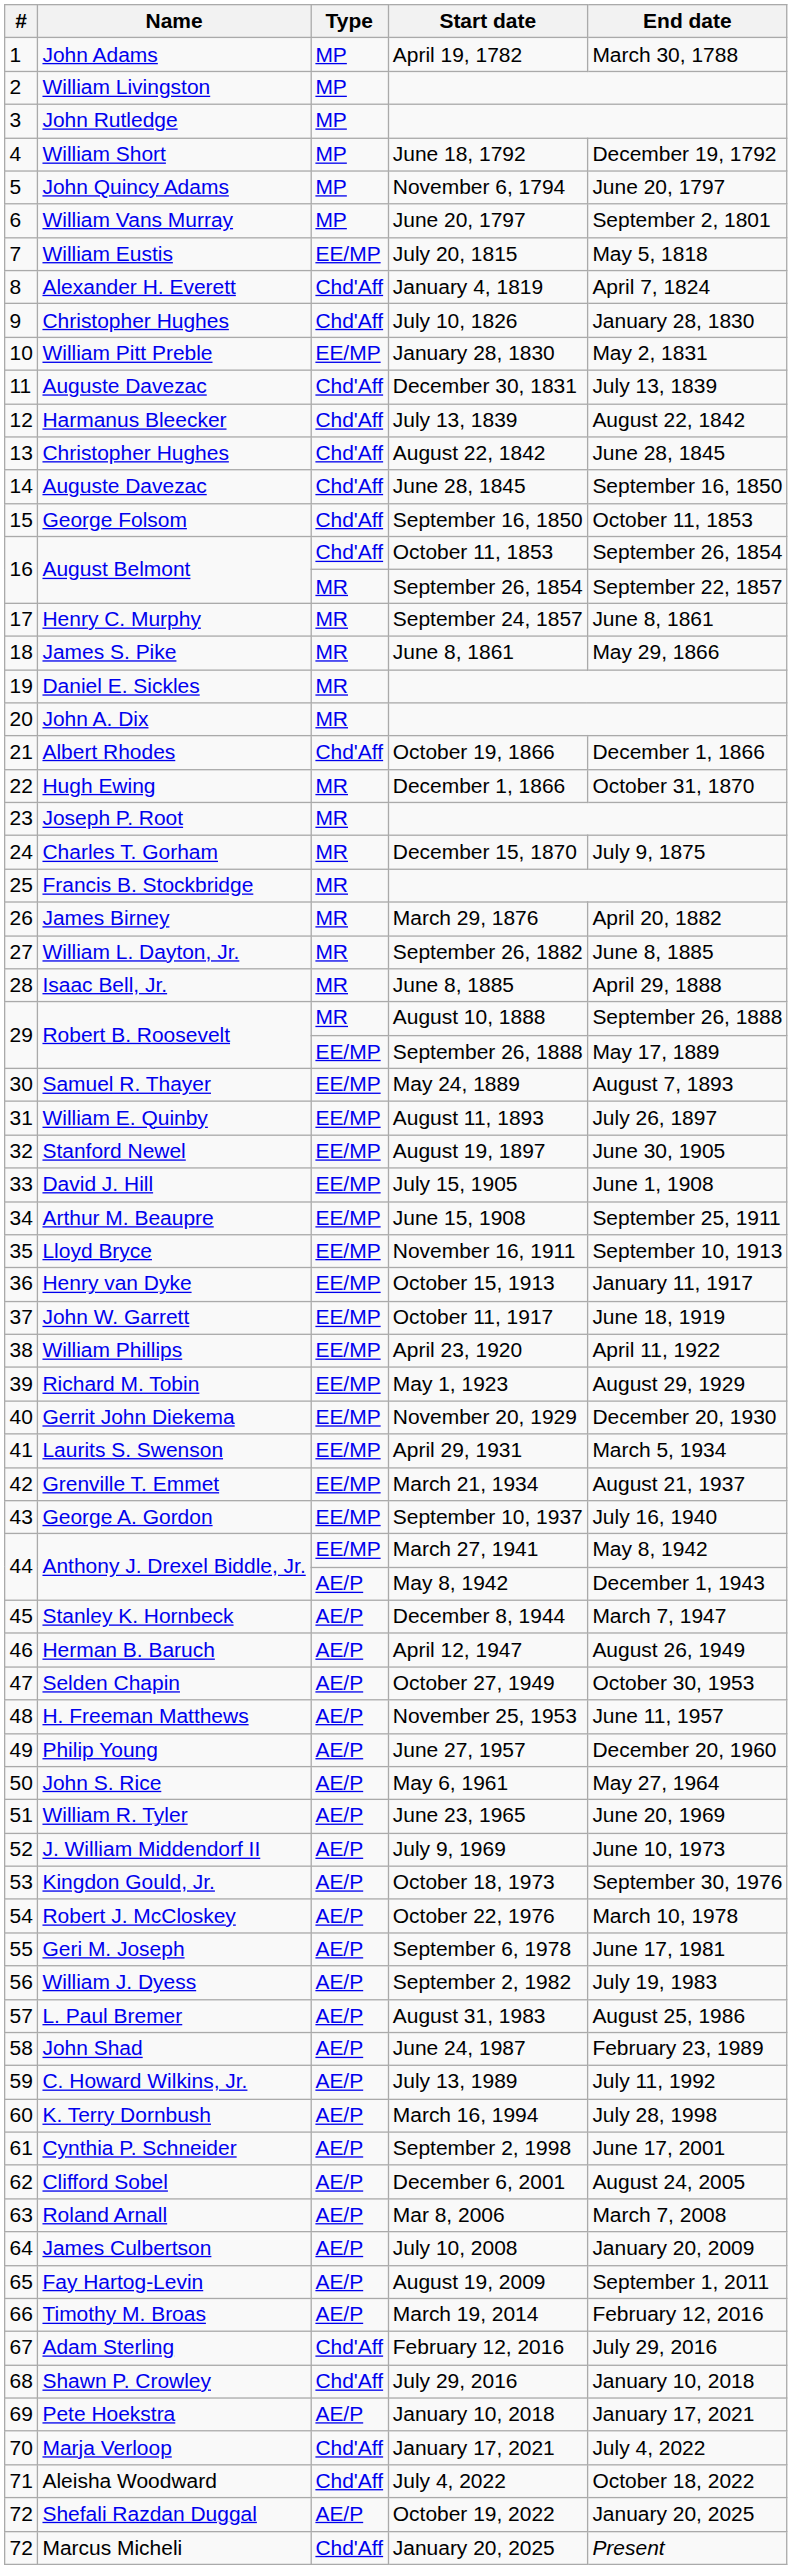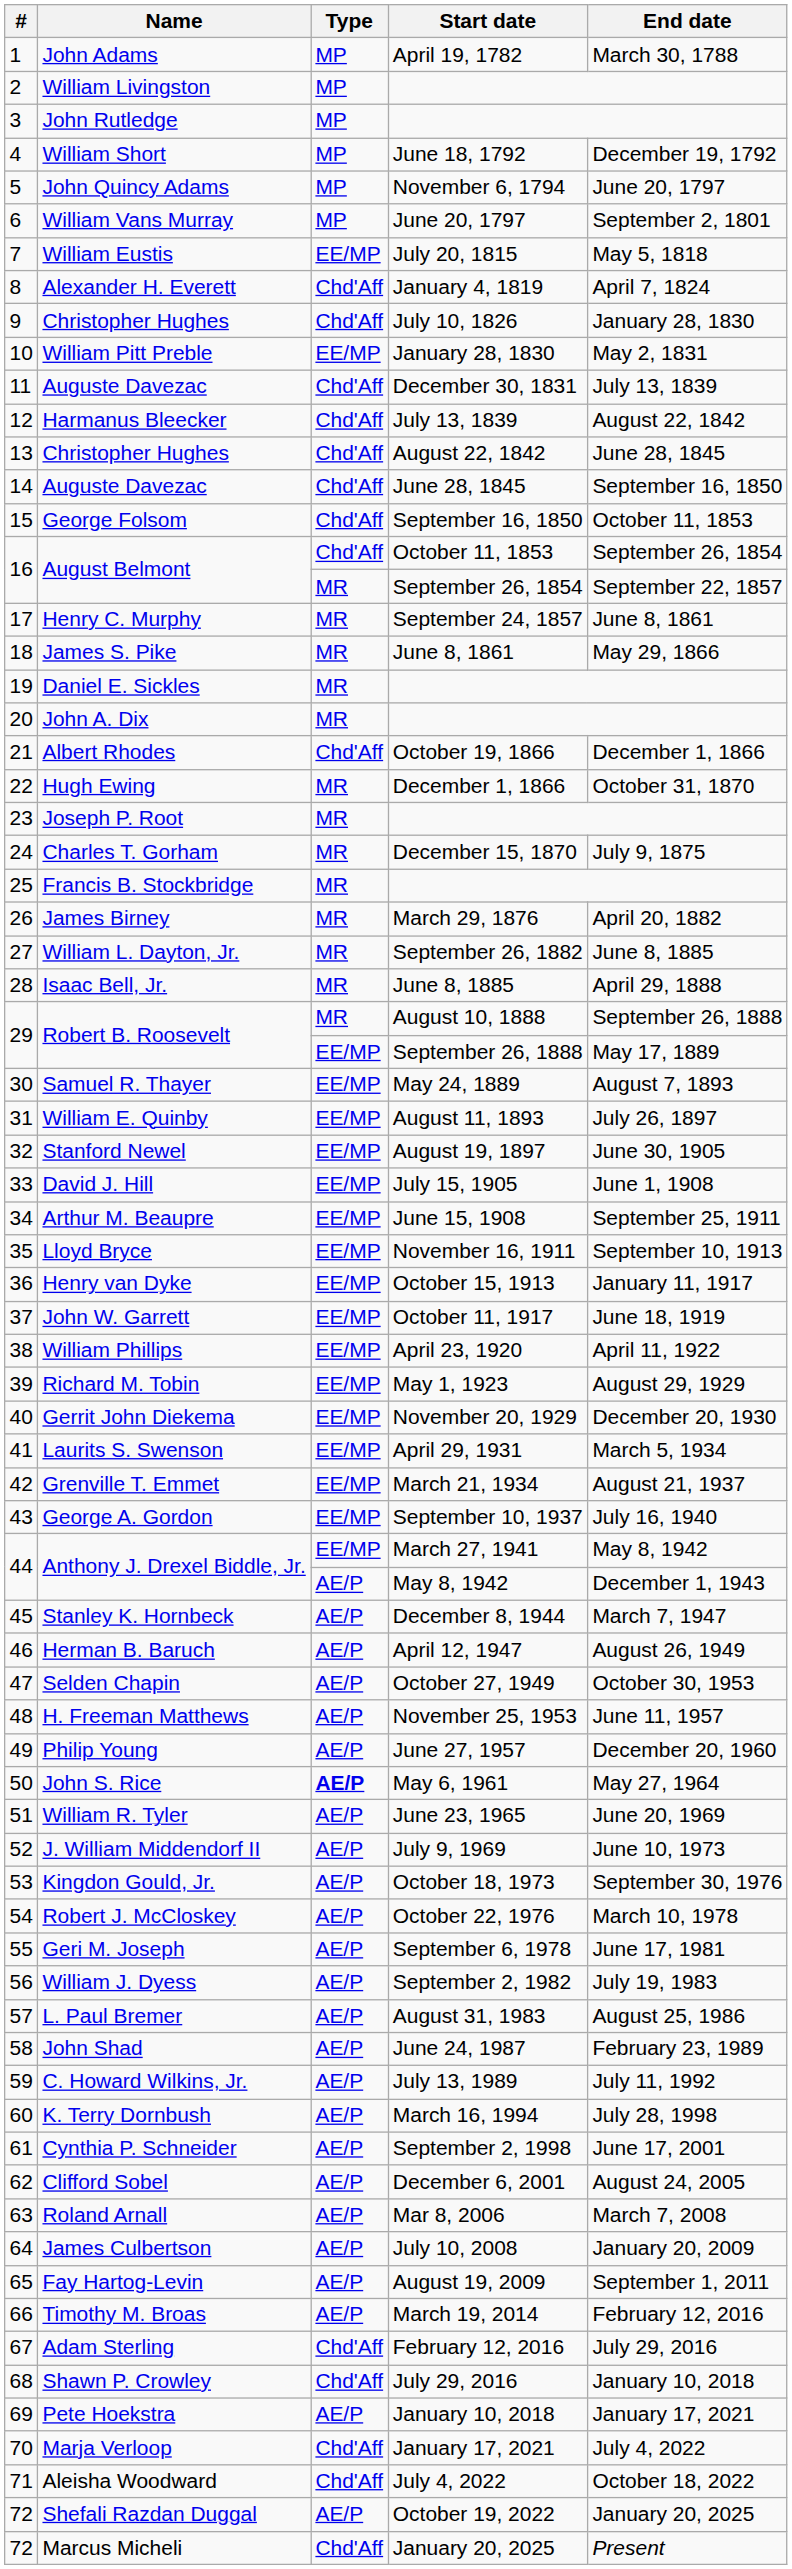(339, 1782) normal -> (340, 1782) bold
